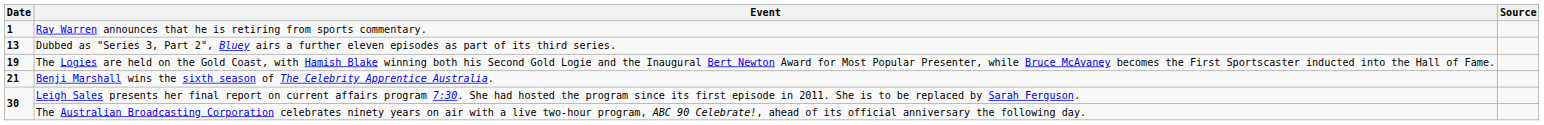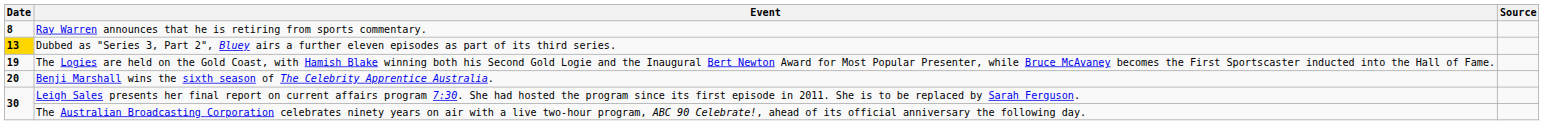(10, 29) 1 -> (10, 29) 8
(13, 46) no background -> (13, 46) gold background
(13, 79) 21 -> (13, 79) 20
